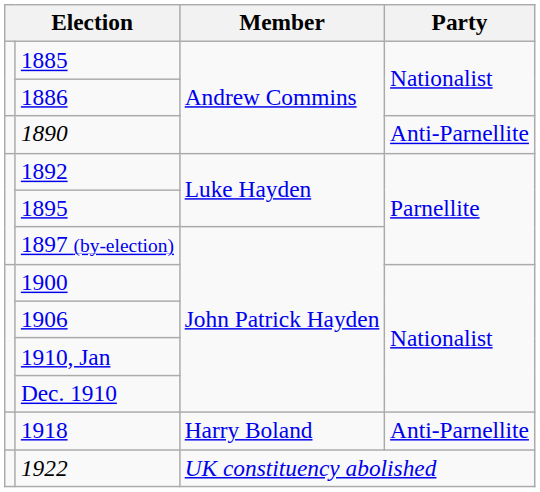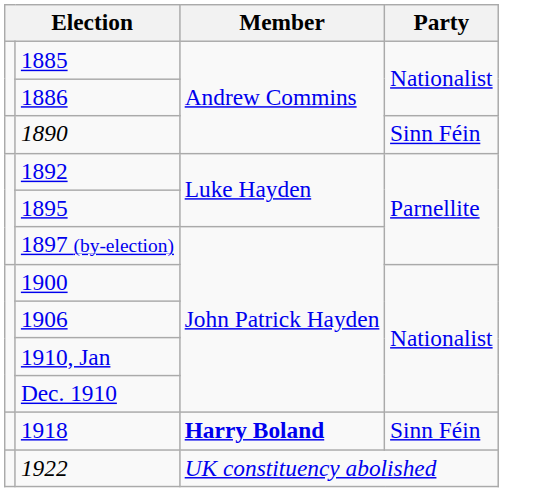(460, 134) Anti-Parnellite -> (435, 134) Sinn Féin
(249, 430) normal -> (254, 430) bold
(460, 430) Anti-Parnellite -> (435, 430) Sinn Féin
